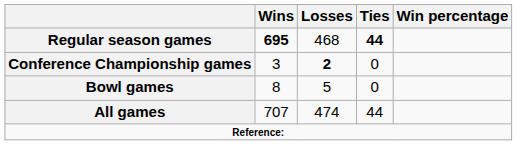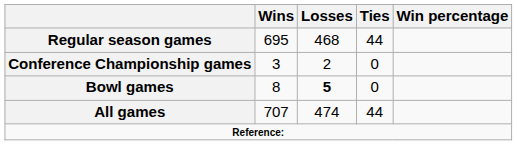(276, 40) bold -> (276, 40) normal
(375, 40) bold -> (375, 40) normal
(327, 64) bold -> (327, 64) normal
(327, 87) normal -> (327, 87) bold
